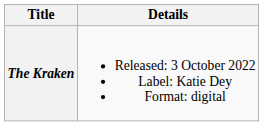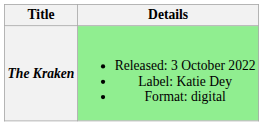(168, 81) no background -> (168, 81) lightgreen background
